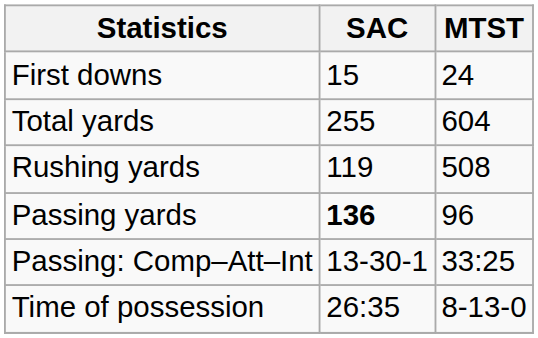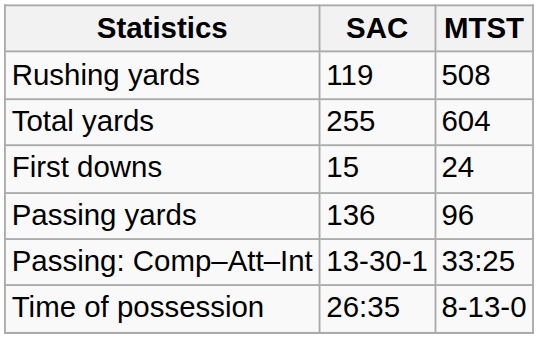rows swapped: (87, 74) <-> (106, 168)
(351, 215) bold -> (351, 215) normal
